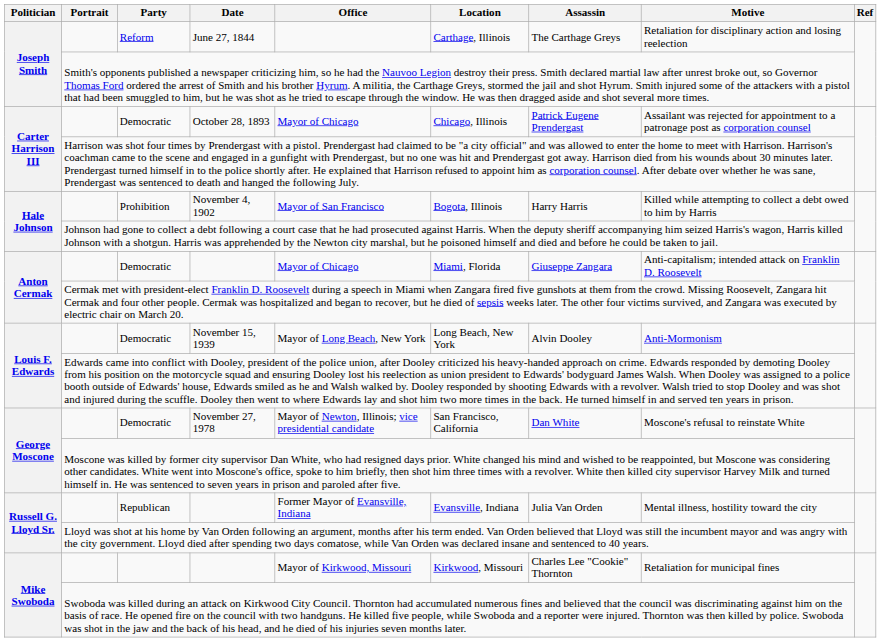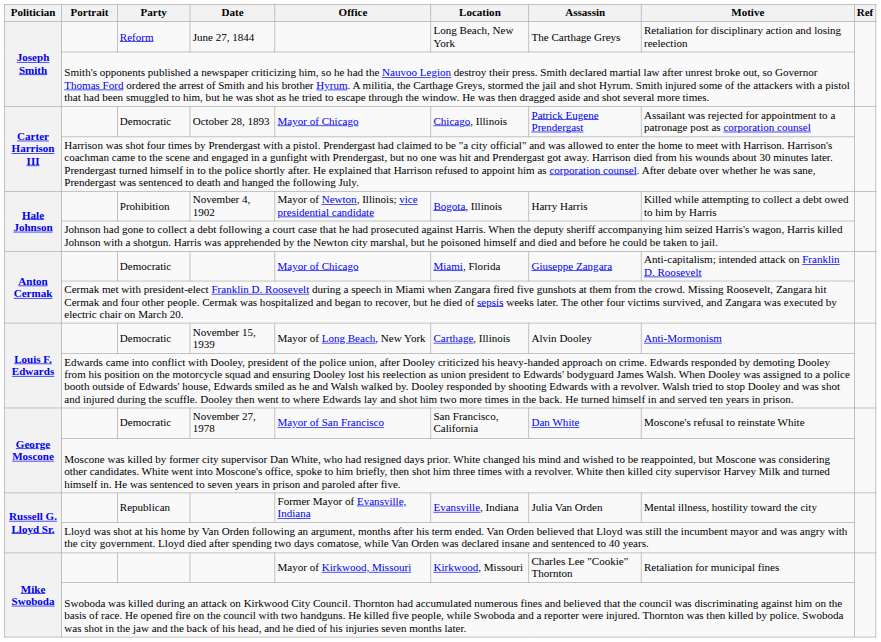(472, 36) Carthage, Illinois -> (473, 36) Long Beach, New York
(331, 206) Mayor of San Francisco -> (348, 206) Mayor of Newton, Illinois; vice presidential candidate
(473, 338) Long Beach, New York -> (472, 338) Carthage, Illinois
(348, 423) Mayor of Newton, Illinois; vice presidential candidate -> (331, 423) Mayor of San Francisco
